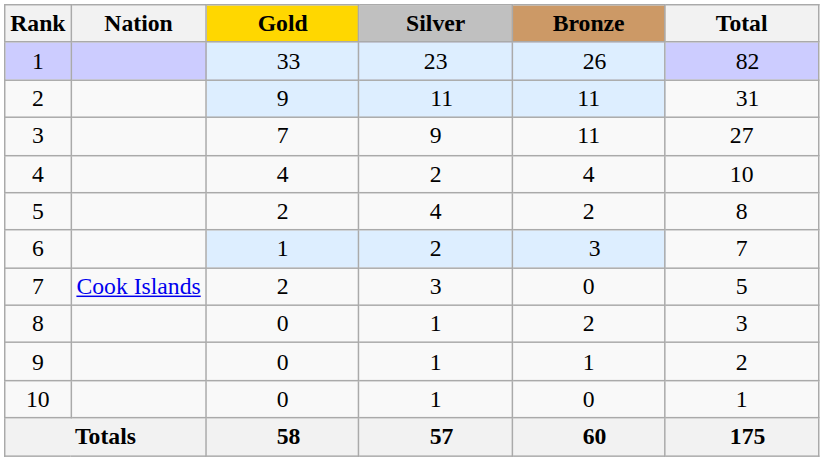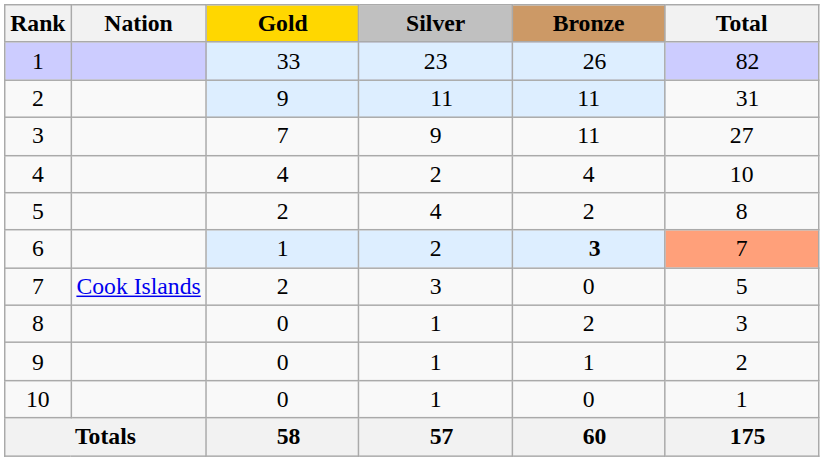(589, 248) normal -> (589, 248) bold
(742, 248) no background -> (742, 248) lightsalmon background
